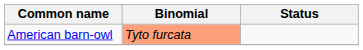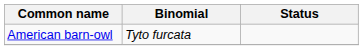(158, 34) lightsalmon background -> (158, 34) no background
